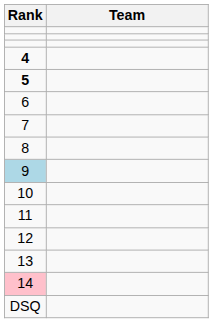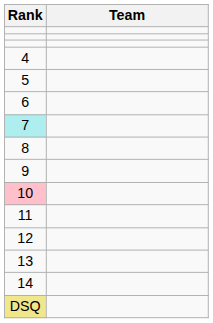(25, 58) bold -> (25, 58) normal
(25, 80) bold -> (25, 80) normal
(25, 125) no background -> (25, 125) paleturquoise background
(25, 170) lightblue background -> (25, 170) no background
(25, 193) no background -> (25, 193) pink background
(25, 283) pink background -> (25, 283) no background
(25, 306) no background -> (25, 306) khaki background
